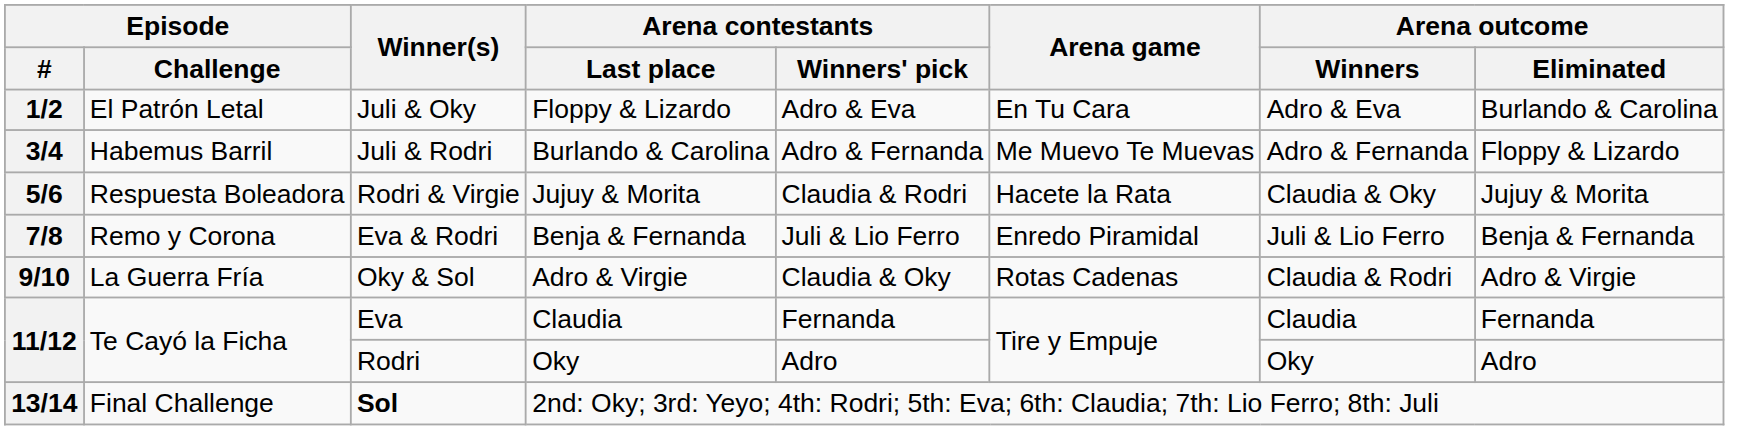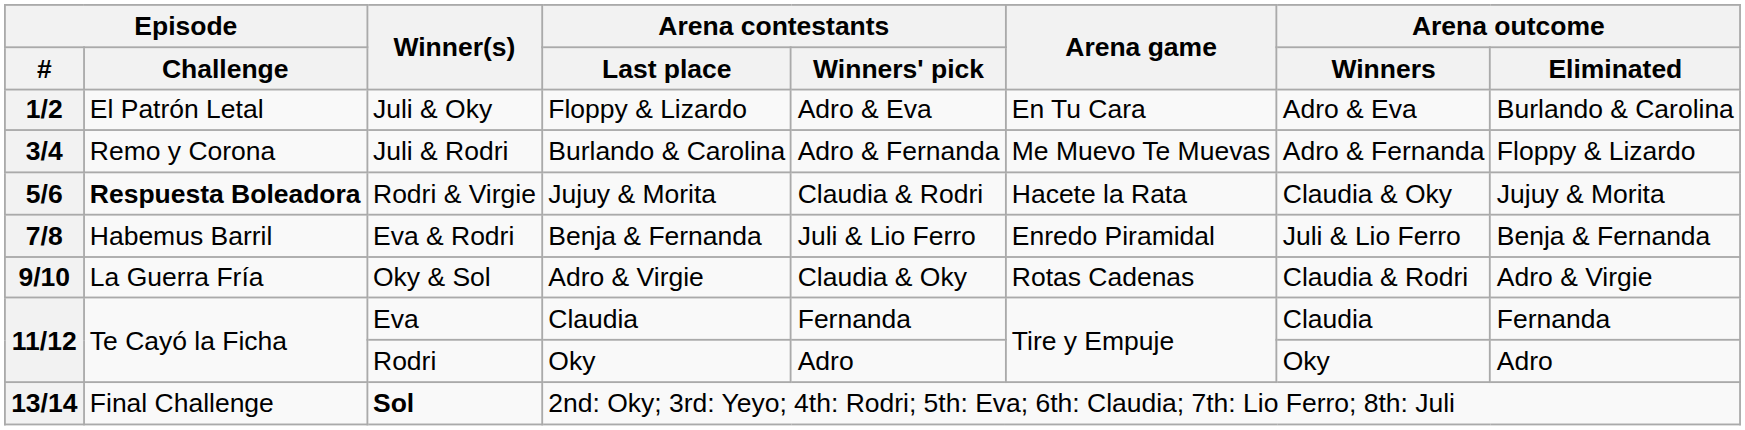(181, 152) Habemus Barril -> (183, 152) Remo y Corona
(217, 194) normal -> (225, 194) bold
(183, 236) Remo y Corona -> (181, 236) Habemus Barril
